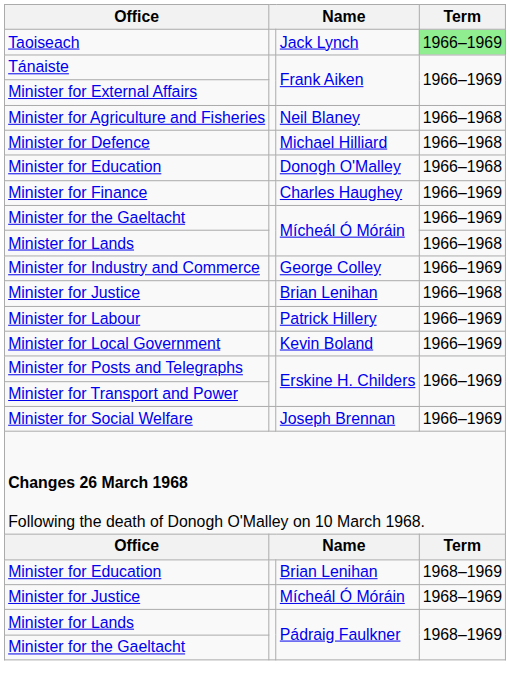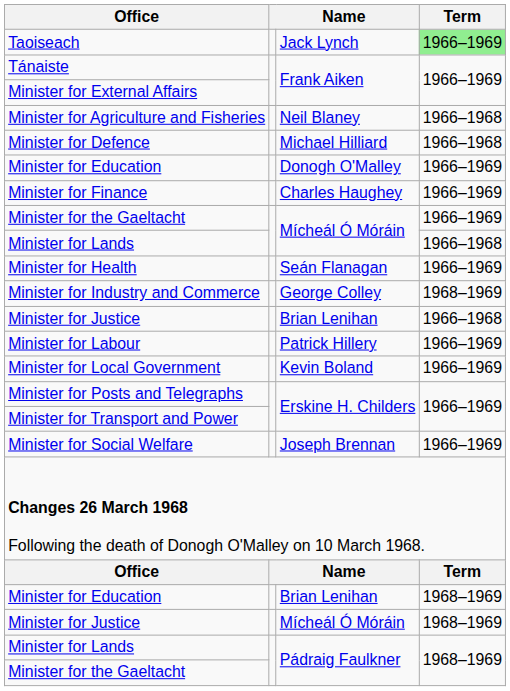(462, 167) 1966–1968 -> (462, 167) 1966–1969
+ row: (72, 268)
(462, 268) 1966–1969 -> (462, 293) 1968–1969
